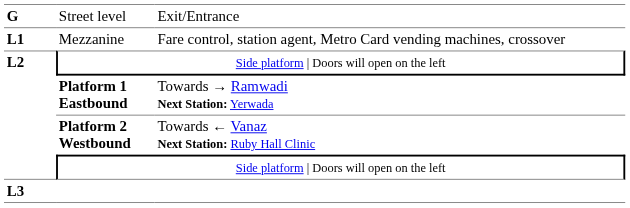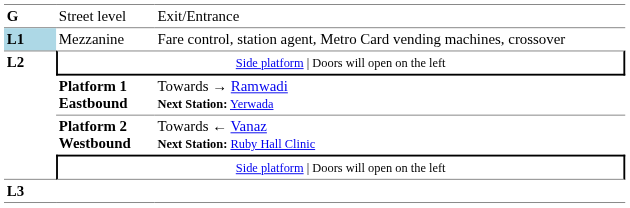(15, 39) no background -> (15, 39) lightblue background
